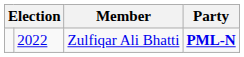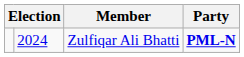(32, 40) 2022 -> (32, 40) 2024
